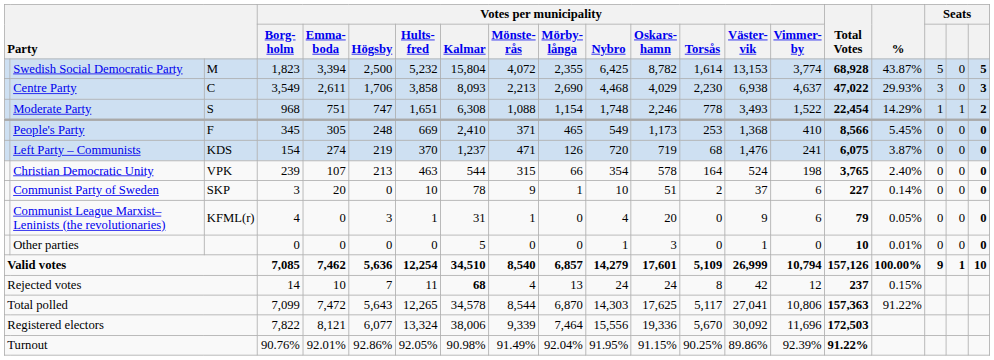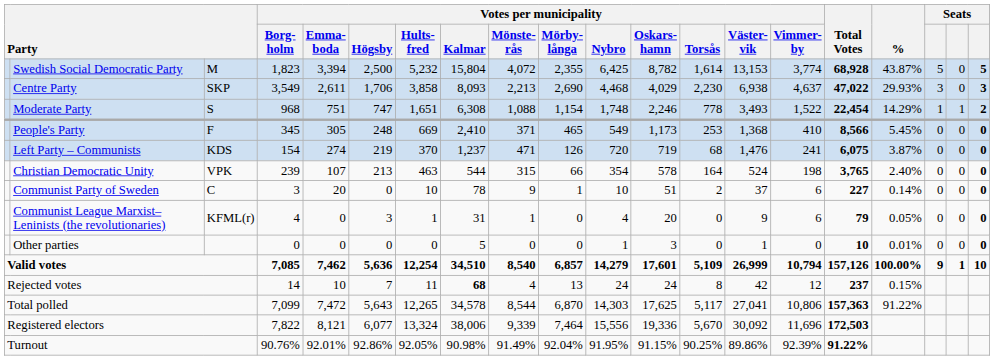(211, 88) C -> (218, 88) SKP
(218, 190) SKP -> (211, 190) C
